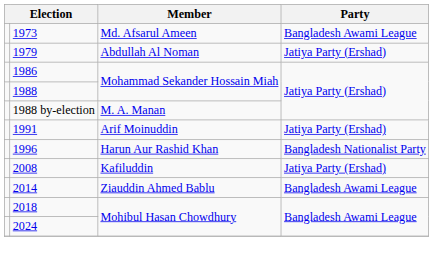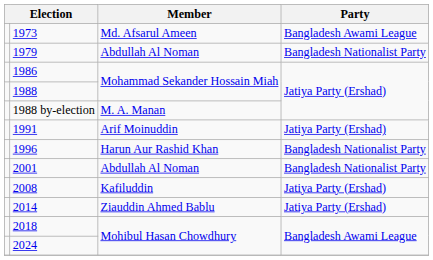(335, 52) Jatiya Party (Ershad) -> (355, 52) Bangladesh Nationalist Party
+ row: (25, 168)
(350, 187) Bangladesh Awami League -> (335, 206) Jatiya Party (Ershad)
